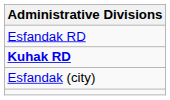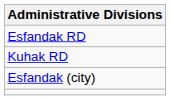(39, 57) bold -> (38, 57) normal
